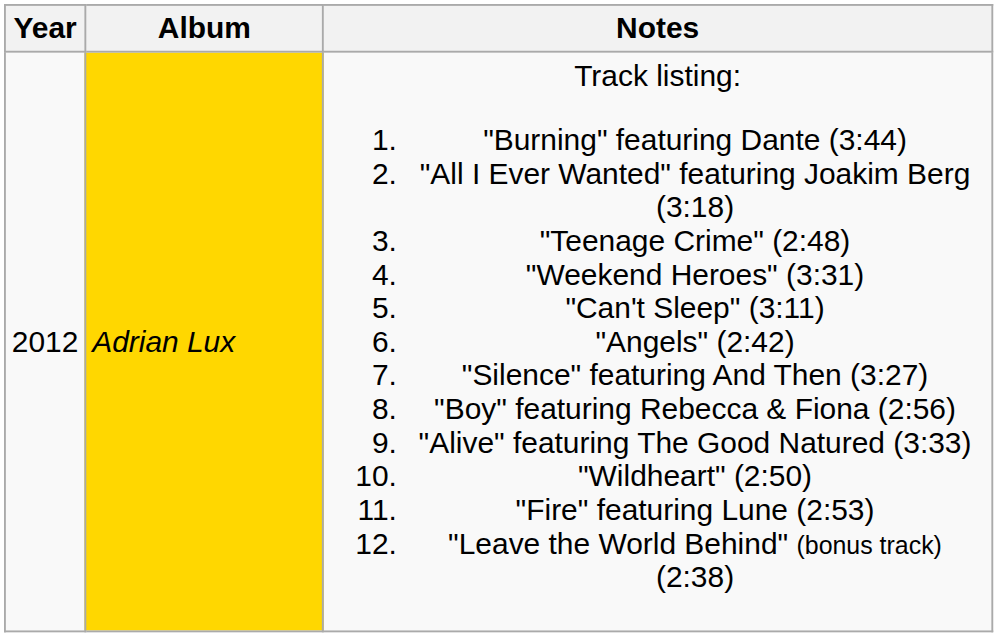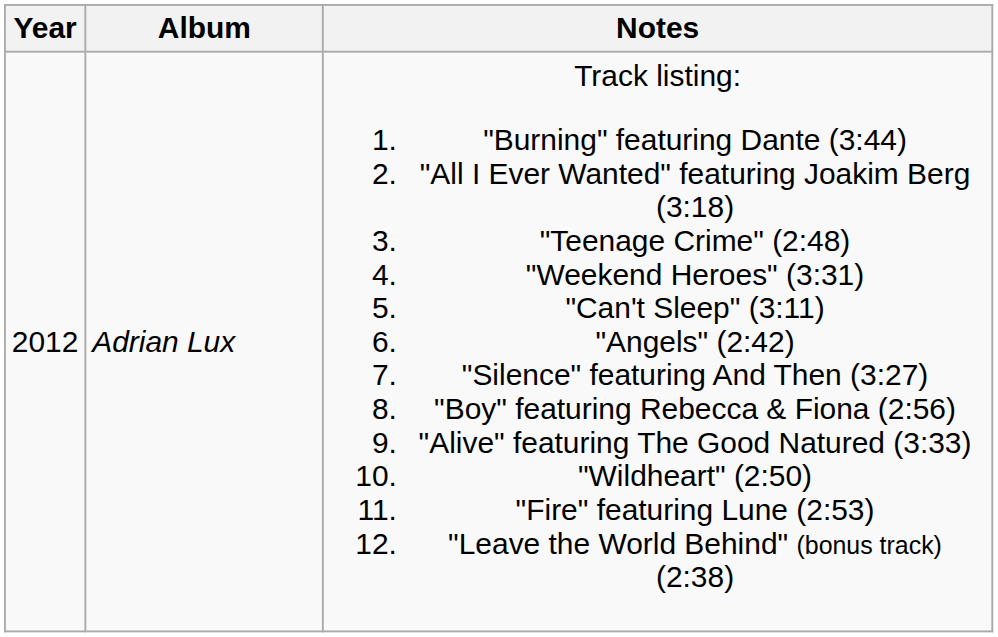(164, 341) gold background -> (164, 341) no background
